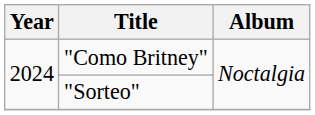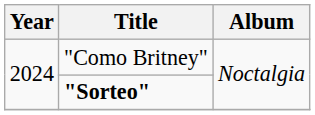(102, 92) normal -> (107, 92) bold
